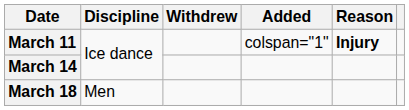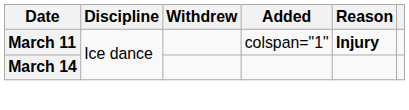- row: (42, 92)
